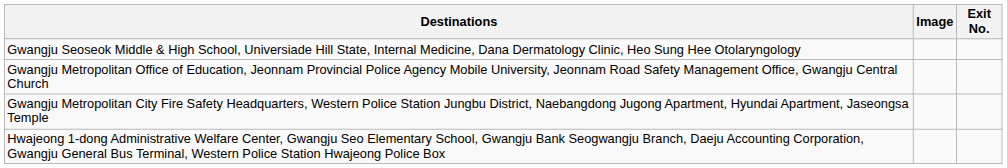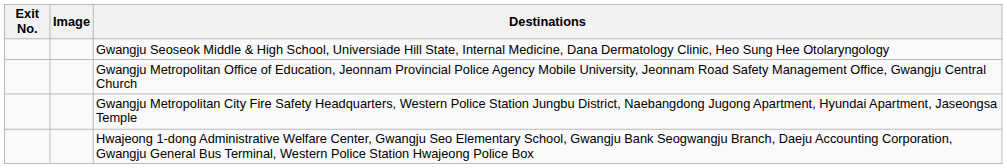columns swapped: (979, 21) <-> (459, 21)
